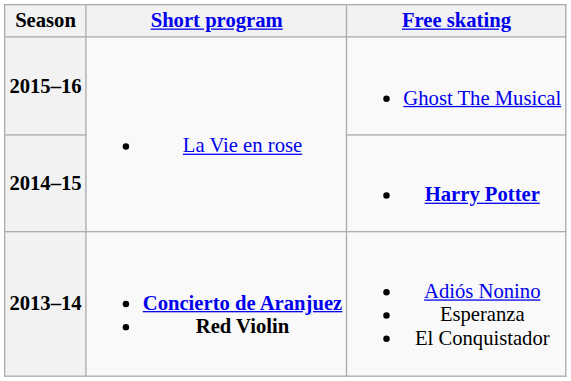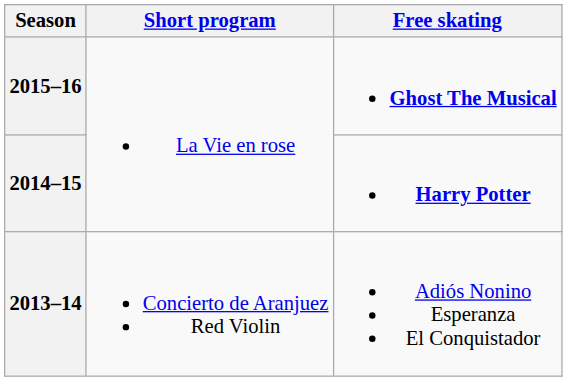(456, 98) normal -> (447, 98) bold
(217, 315) bold -> (210, 315) normal
